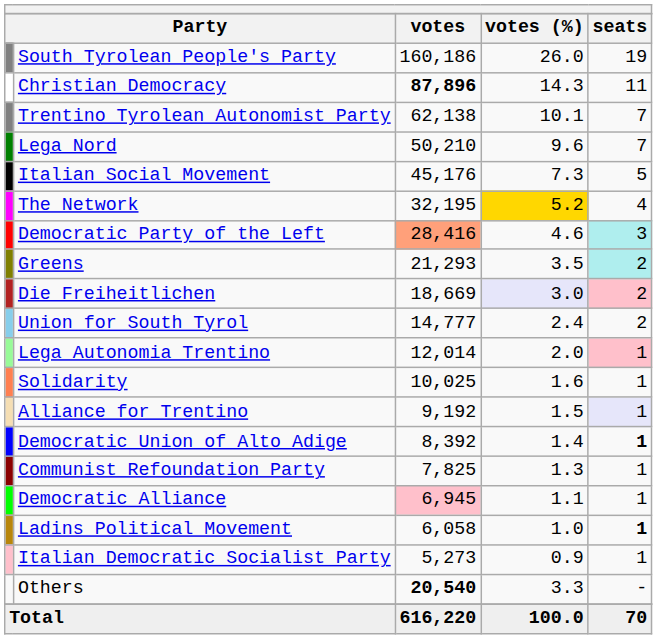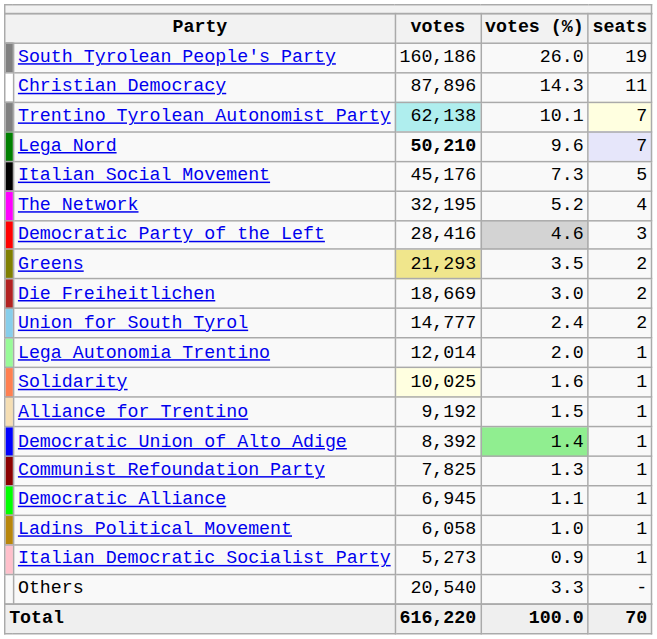(443, 88) bold -> (443, 88) normal
(443, 117) no background -> (443, 117) paleturquoise background
(642, 117) no background -> (642, 117) lightyellow background
(443, 147) normal -> (443, 147) bold
(642, 147) no background -> (642, 147) lavender background
(567, 206) gold background -> (567, 206) no background
(443, 235) lightsalmon background -> (443, 235) no background
(567, 235) no background -> (567, 235) lightgrey background
(642, 235) paleturquoise background -> (642, 235) no background
(443, 265) no background -> (443, 265) khaki background
(642, 265) paleturquoise background -> (642, 265) no background
(567, 294) lavender background -> (567, 294) no background
(642, 294) pink background -> (642, 294) no background
(642, 353) pink background -> (642, 353) no background
(443, 383) no background -> (443, 383) lightyellow background
(642, 412) lavender background -> (642, 412) no background
(567, 442) no background -> (567, 442) lightgreen background
(642, 442) bold -> (642, 442) normal
(449, 501) pink background -> (449, 501) no background
(642, 530) bold -> (642, 530) normal
(443, 589) bold -> (443, 589) normal
